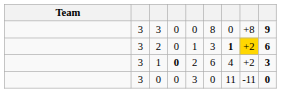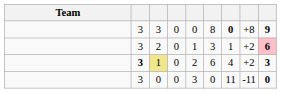(231, 29) normal -> (231, 29) bold
(231, 46) bold -> (231, 46) normal
(249, 46) gold background -> (249, 46) no background
(267, 46) no background -> (267, 46) pink background
(140, 63) normal -> (140, 63) bold
(158, 63) no background -> (158, 63) khaki background
(176, 63) bold -> (176, 63) normal
